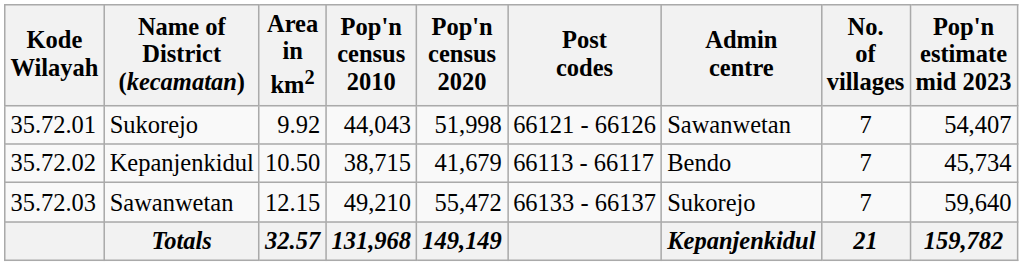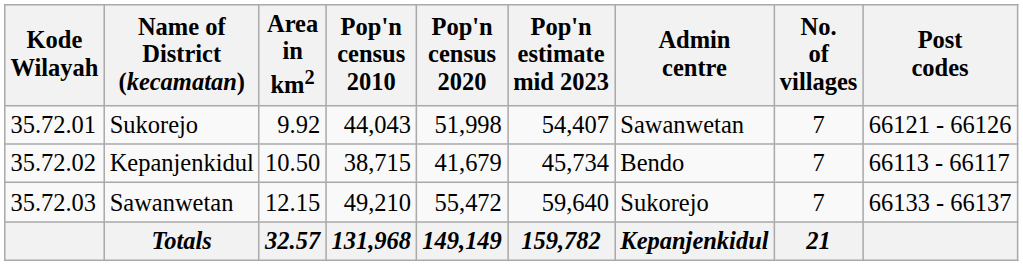columns swapped: (964, 54) <-> (585, 54)
